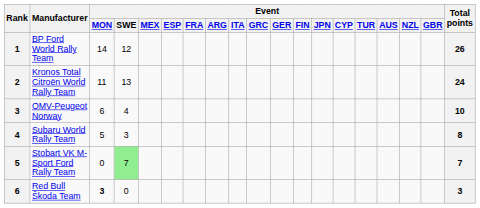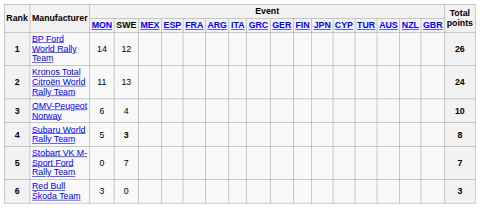(126, 135) normal -> (126, 135) bold
(126, 163) lightgreen background -> (126, 163) no background
(102, 192) bold -> (102, 192) normal
